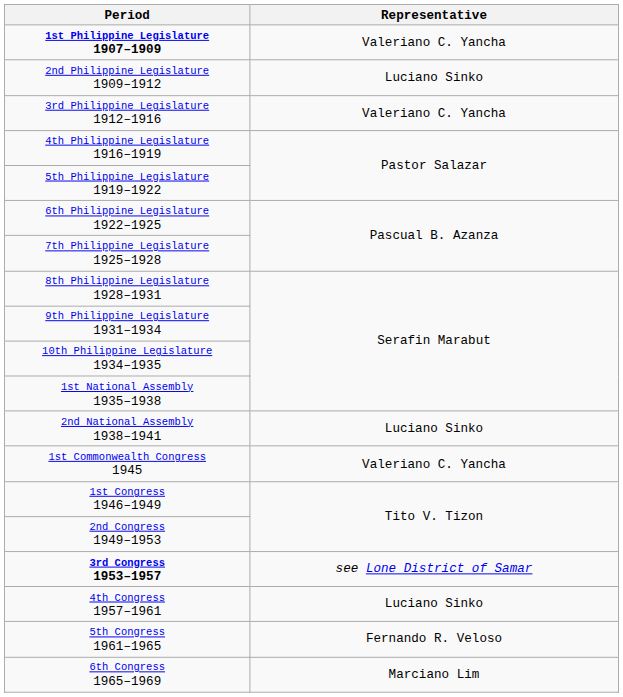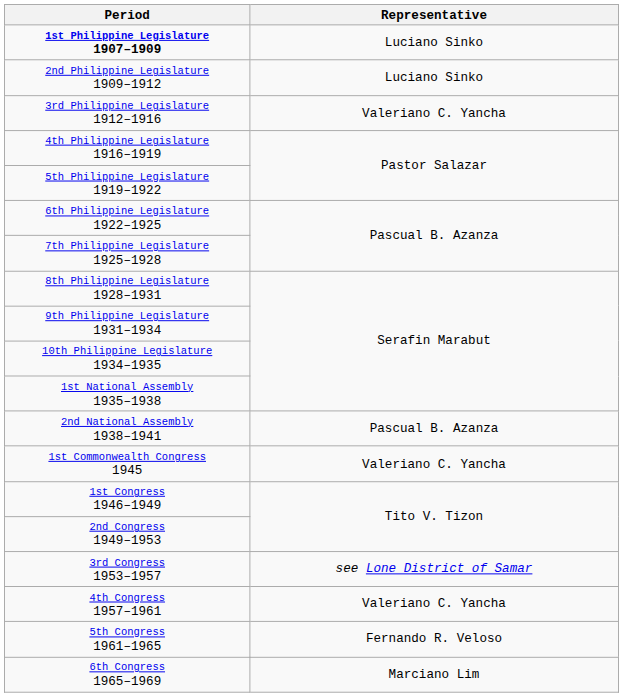(434, 43) Valeriano C. Yancha -> (434, 43) Luciano Sinko
(434, 429) Luciano Sinko -> (434, 429) Pascual B. Azanza
(127, 569) bold -> (127, 570) normal
(434, 604) Luciano Sinko -> (434, 604) Valeriano C. Yancha
